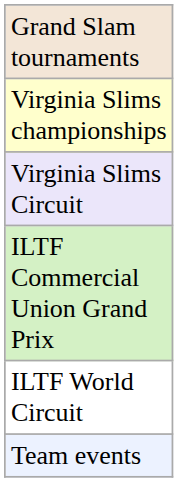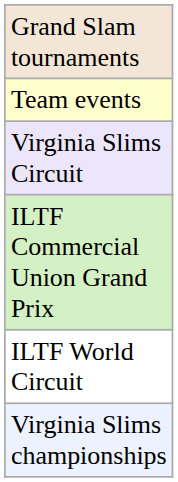(89, 115) Virginia Slims championships -> (76, 99) Team events
(76, 455) Team events -> (89, 440) Virginia Slims championships
